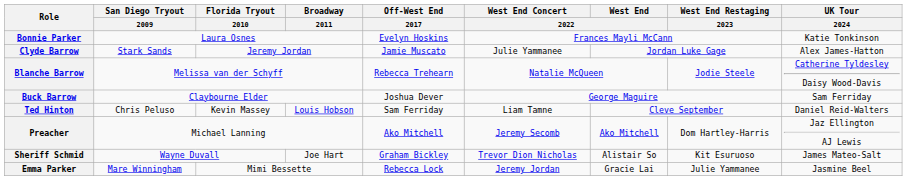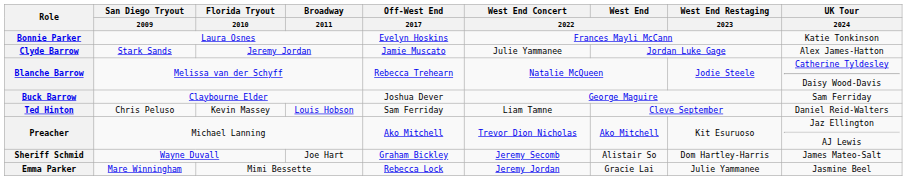(528, 133) Jeremy Secomb -> (528, 133) Trevor Dion Nicholas
(725, 133) Dom Hartley-Harris -> (725, 133) Kit Esuruoso
(528, 156) Trevor Dion Nicholas -> (528, 156) Jeremy Secomb
(725, 156) Kit Esuruoso -> (725, 156) Dom Hartley-Harris
